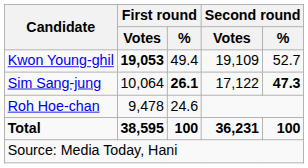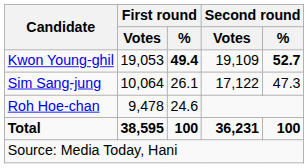(142, 60) bold -> (142, 60) normal
(184, 60) normal -> (184, 60) bold
(287, 60) normal -> (287, 60) bold
(184, 83) bold -> (184, 83) normal
(287, 83) bold -> (287, 83) normal
